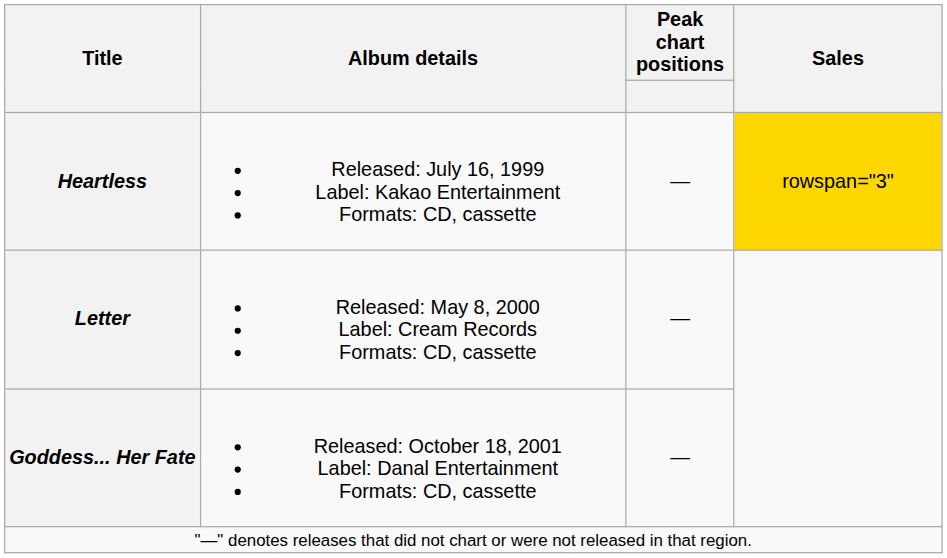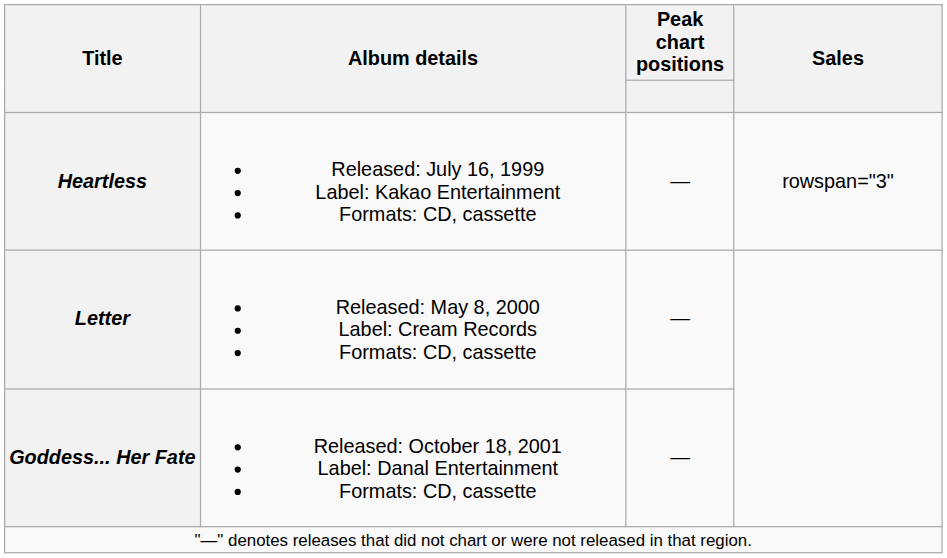(838, 181) gold background -> (838, 181) no background
